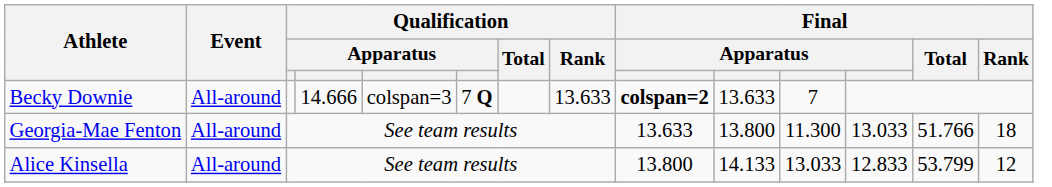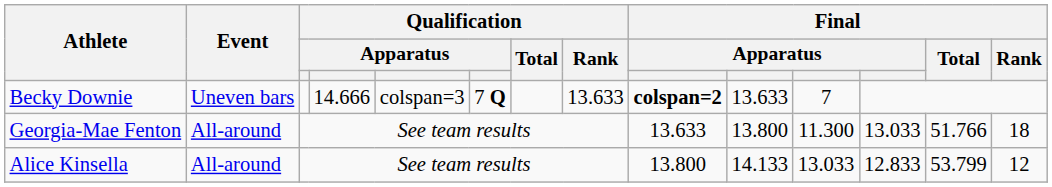(236, 97) All-around -> (243, 97) Uneven bars
